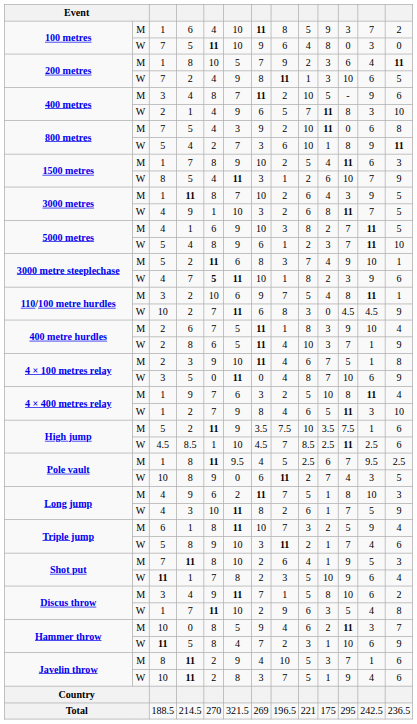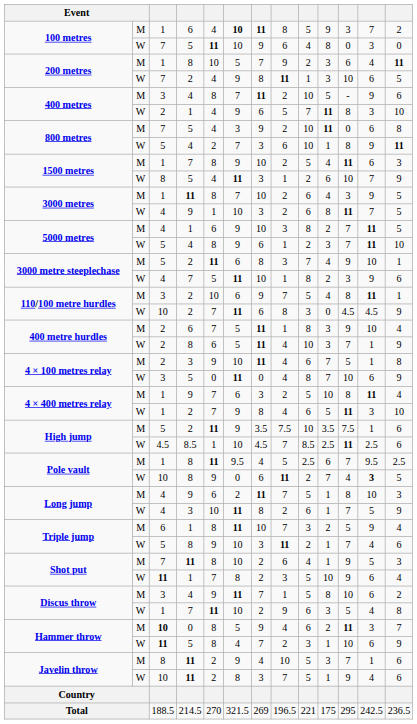(237, 29) normal -> (237, 29) bold
(214, 279) bold -> (214, 279) normal
(372, 478) normal -> (372, 478) bold
(163, 628) normal -> (163, 628) bold
